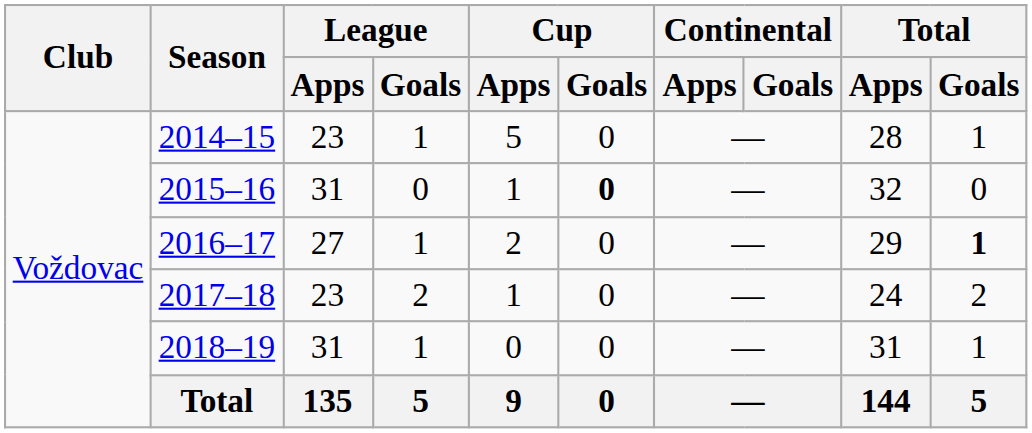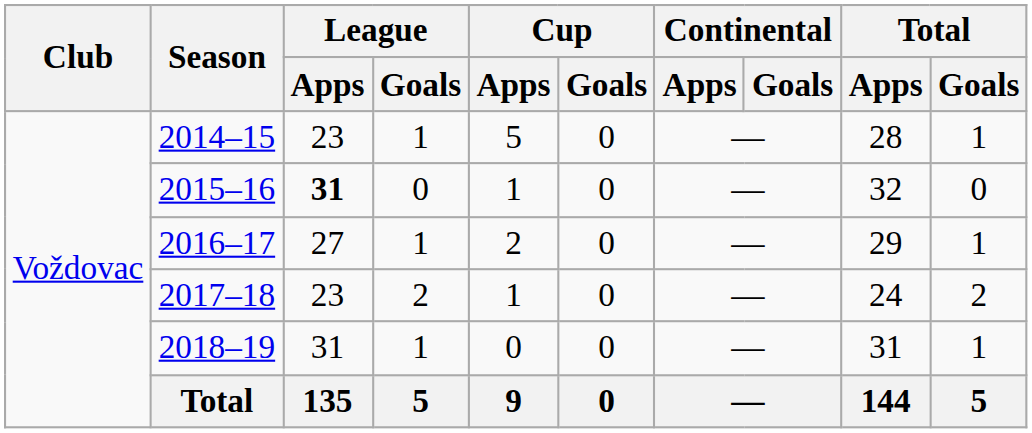(327, 189) normal -> (327, 189) bold
(607, 189) bold -> (607, 189) normal
(979, 242) bold -> (979, 242) normal
